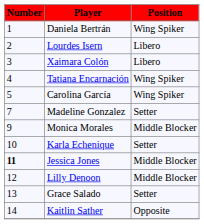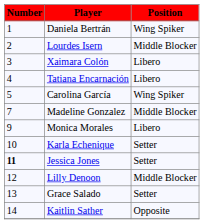(147, 45) Libero -> (165, 45) Middle Blocker
(159, 78) Wing Spiker -> (147, 78) Libero
(145, 111) Setter -> (165, 111) Middle Blocker
(165, 128) Middle Blocker -> (147, 128) Libero
(165, 161) Middle Blocker -> (145, 161) Setter
